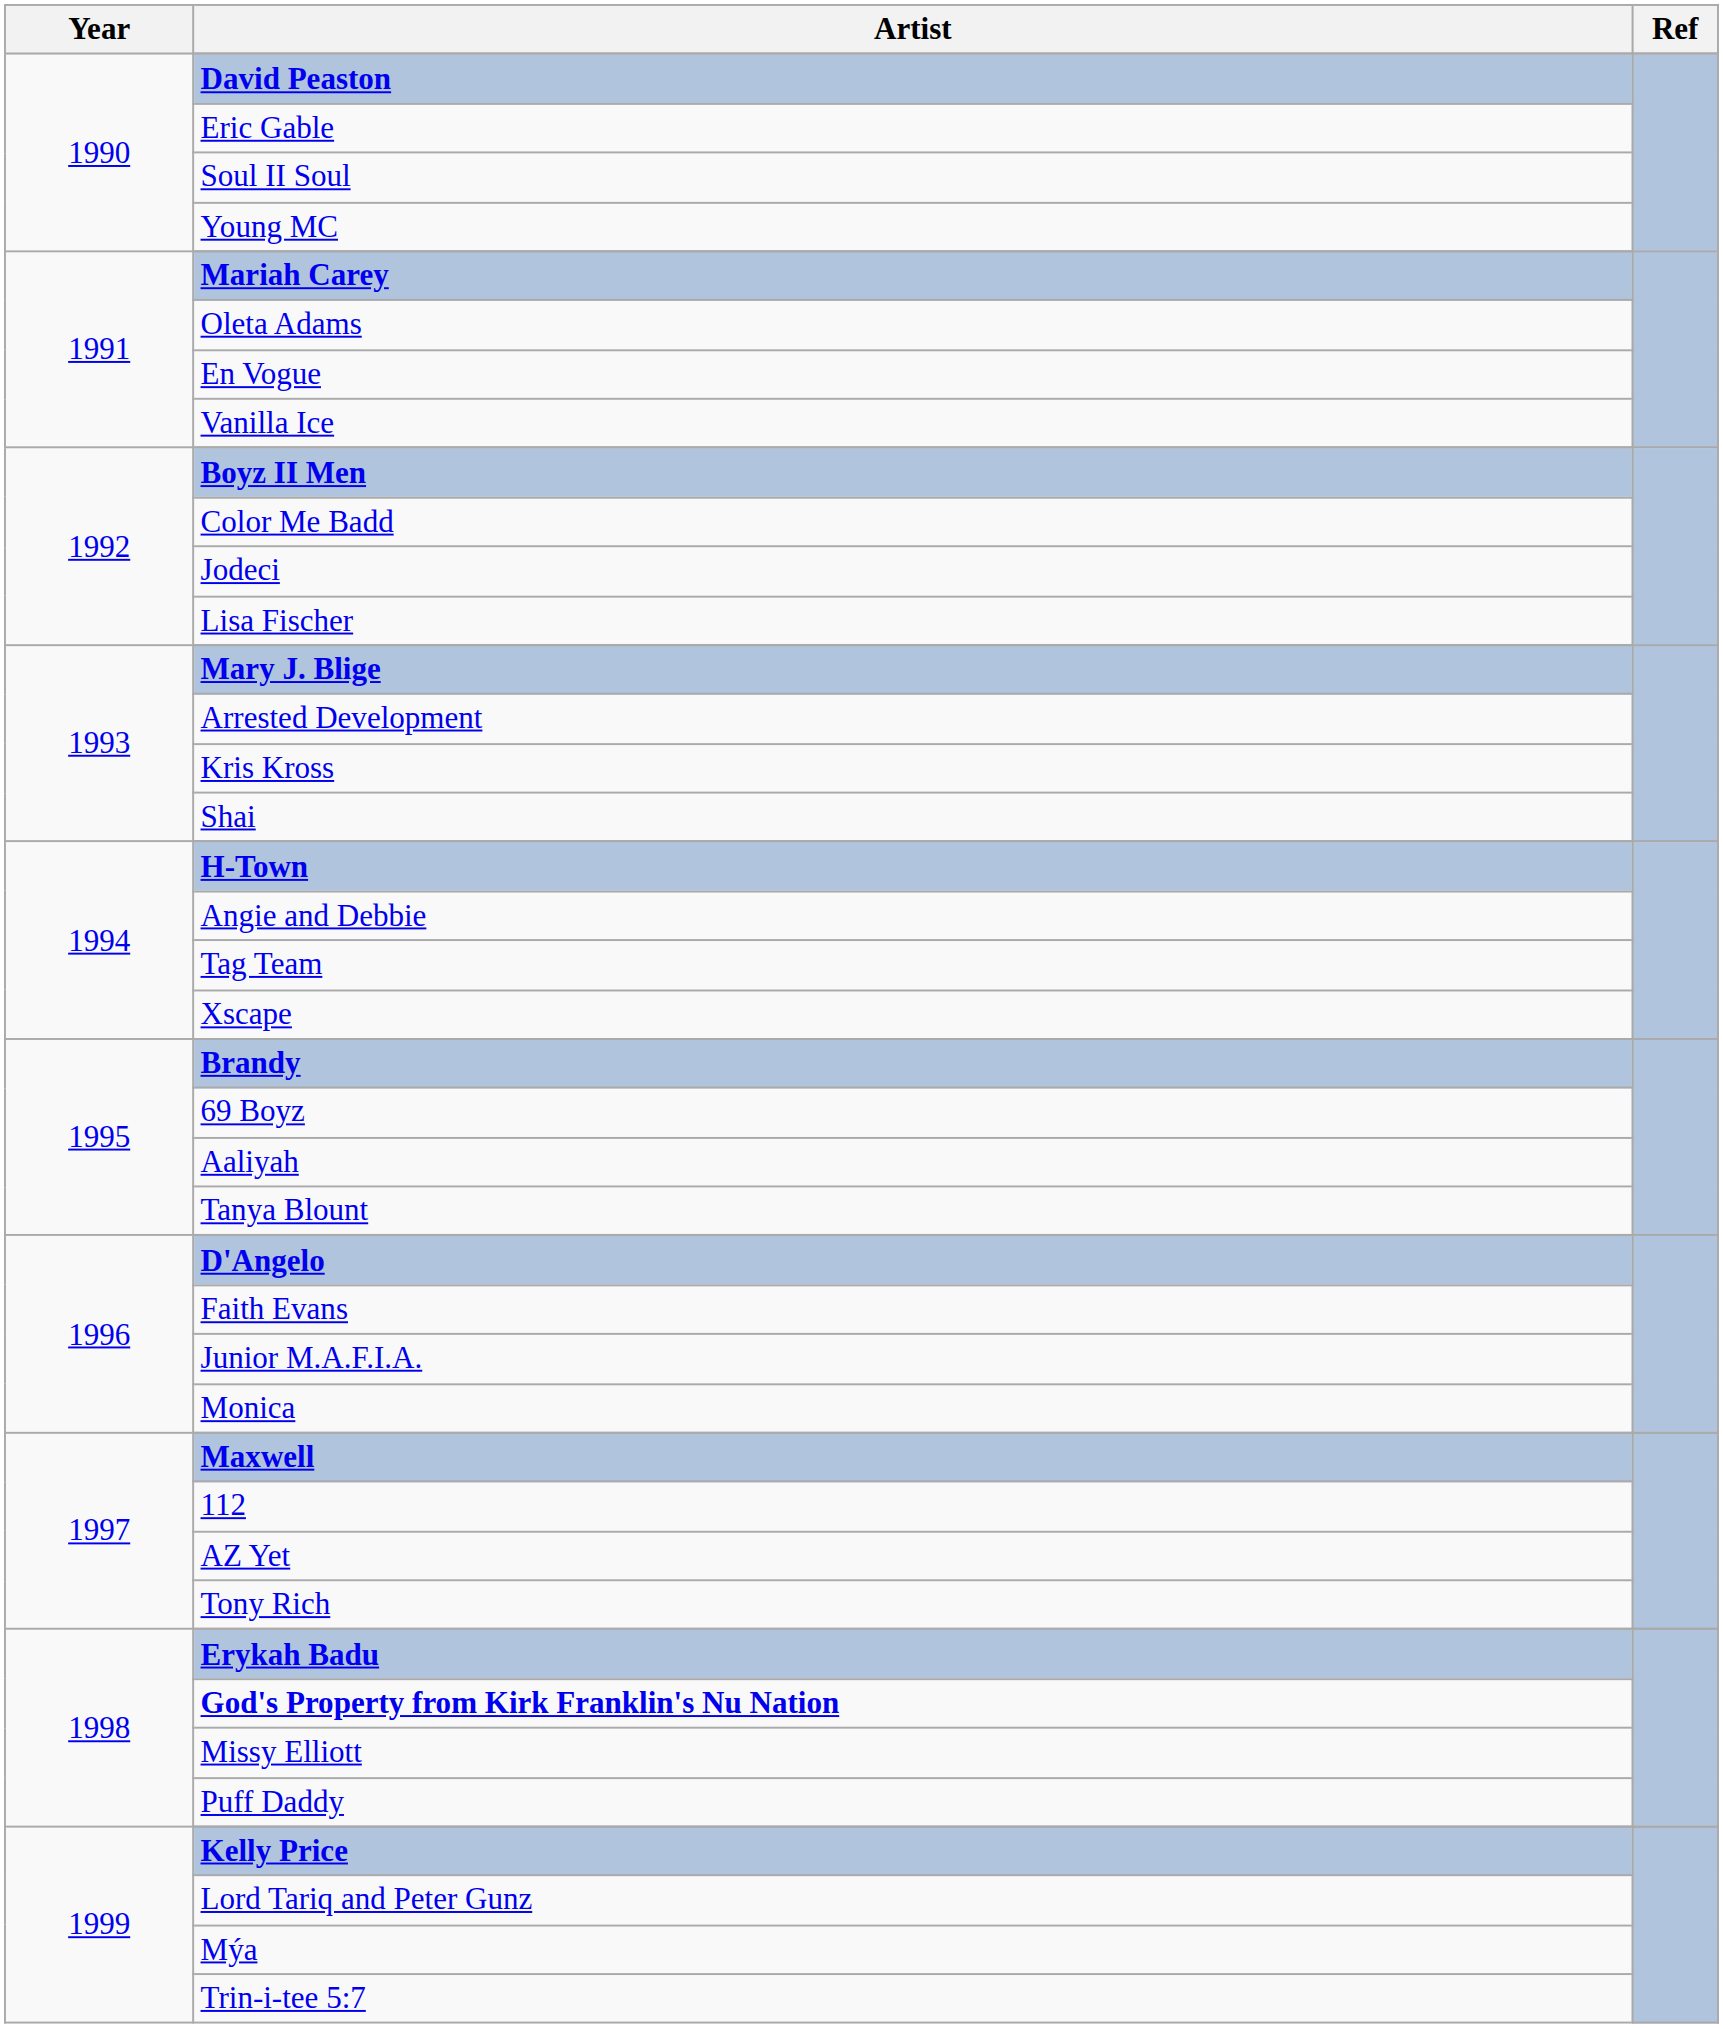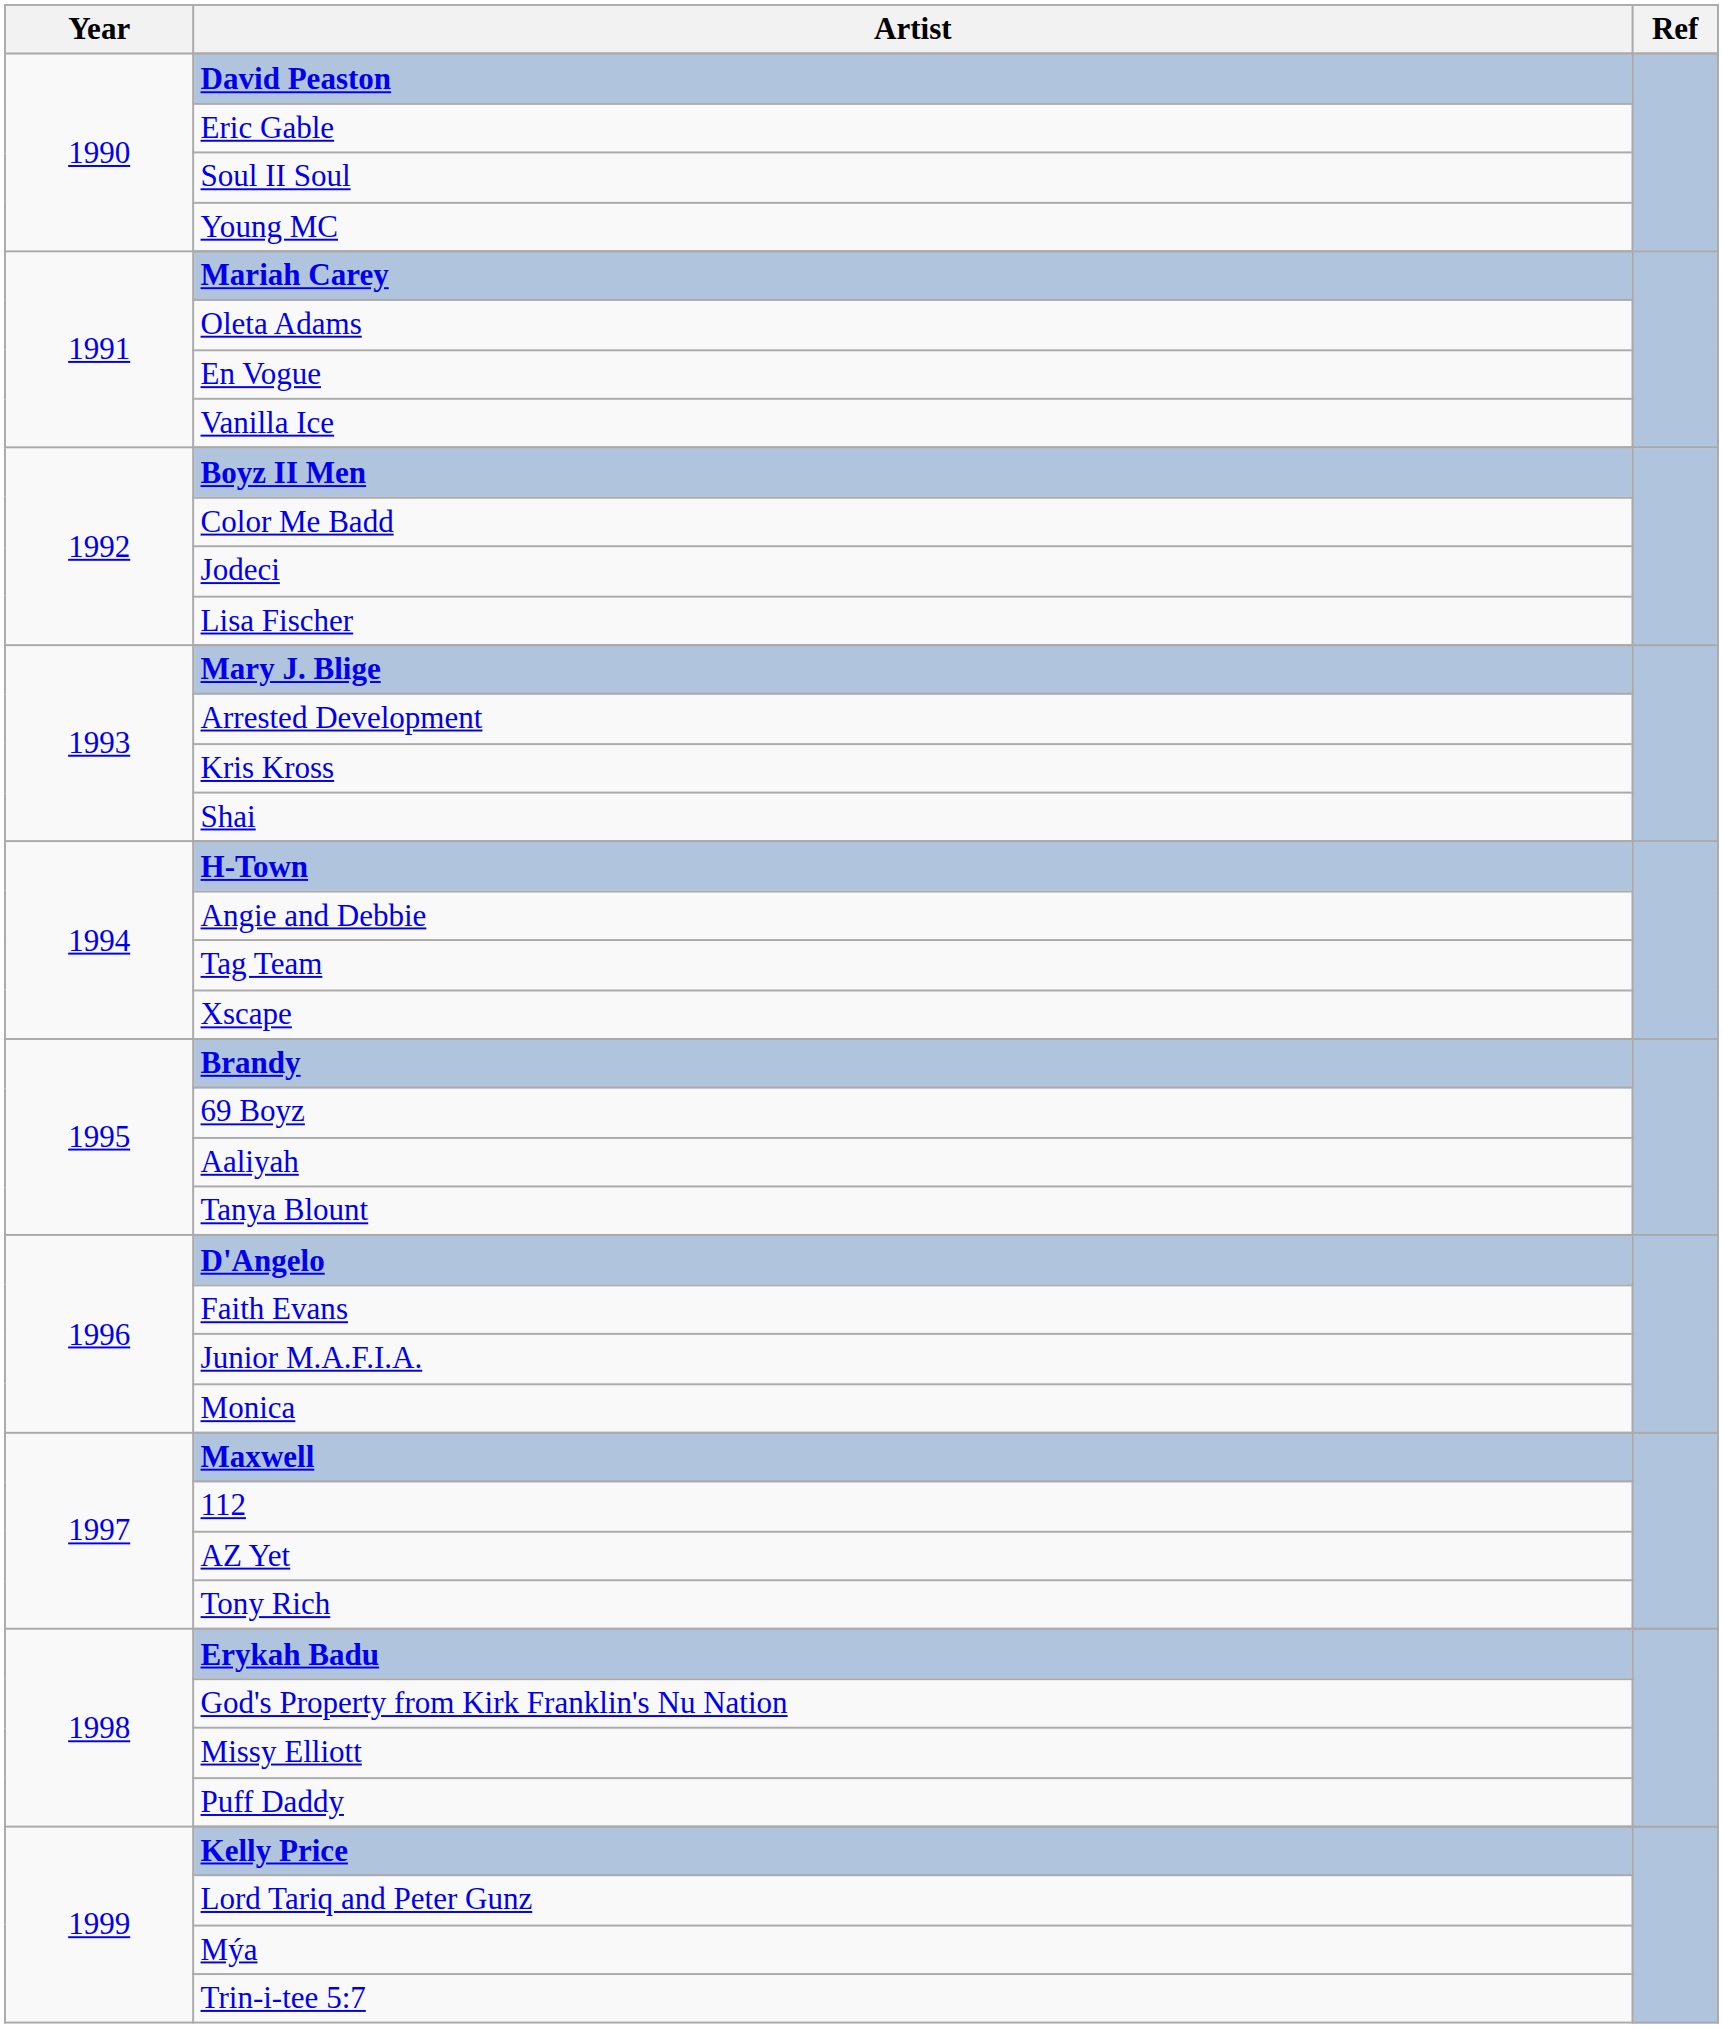(520, 1702) bold -> (494, 1702) normal
